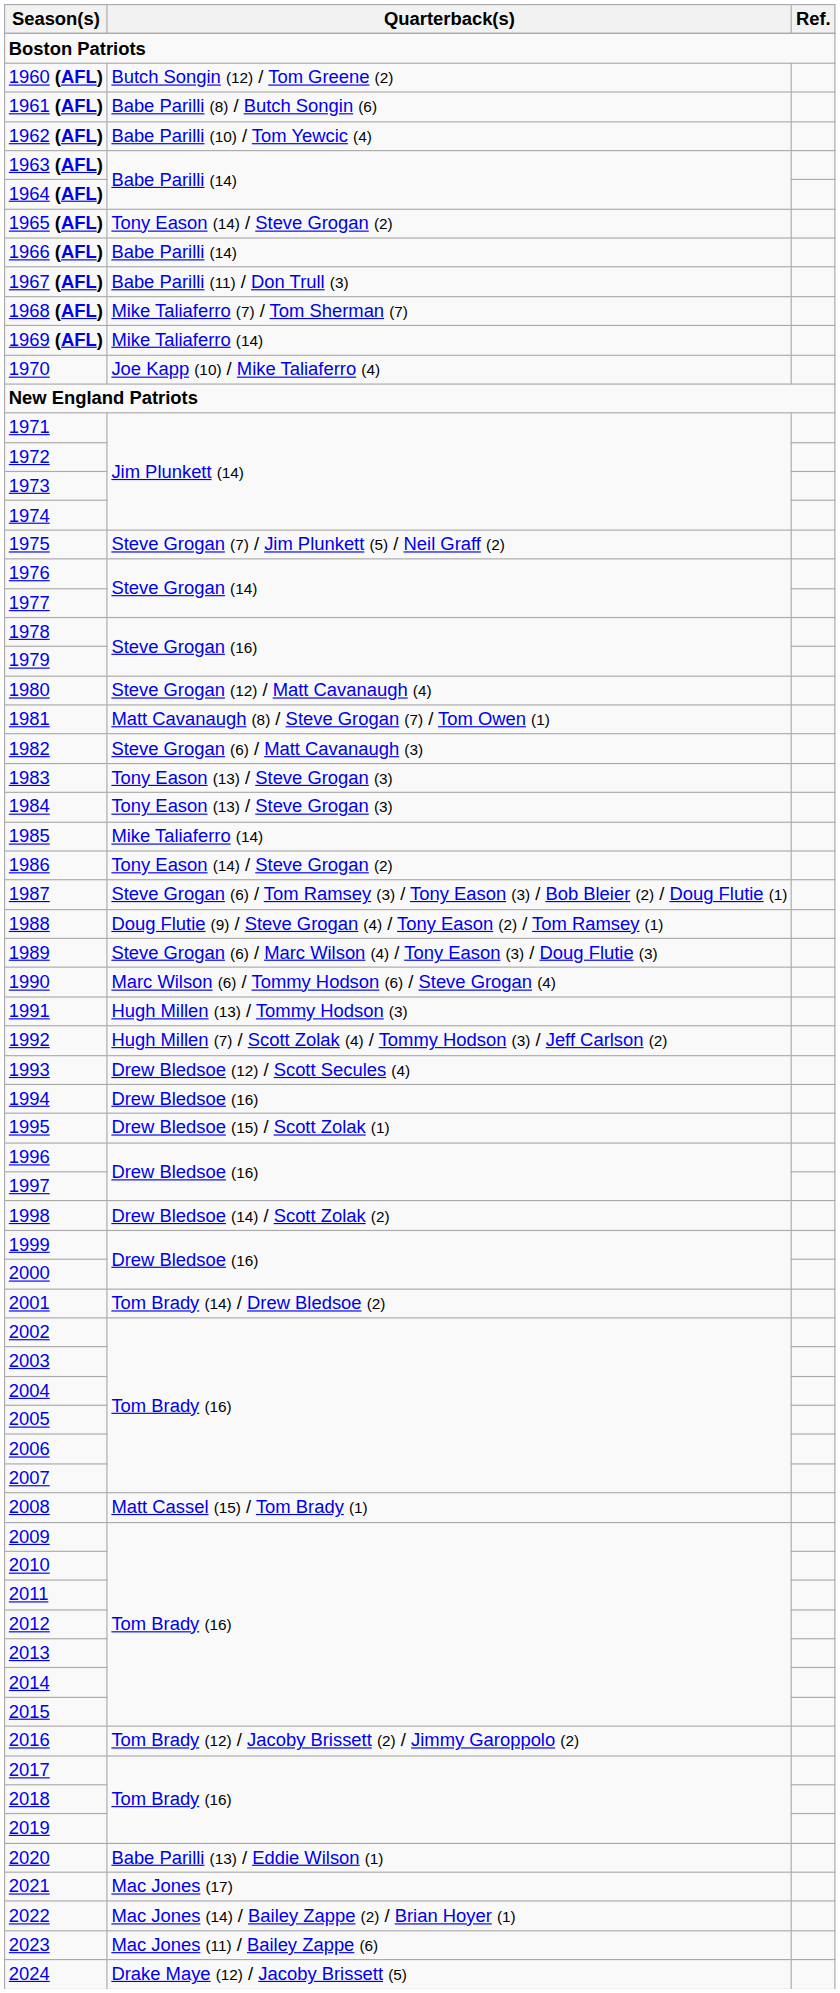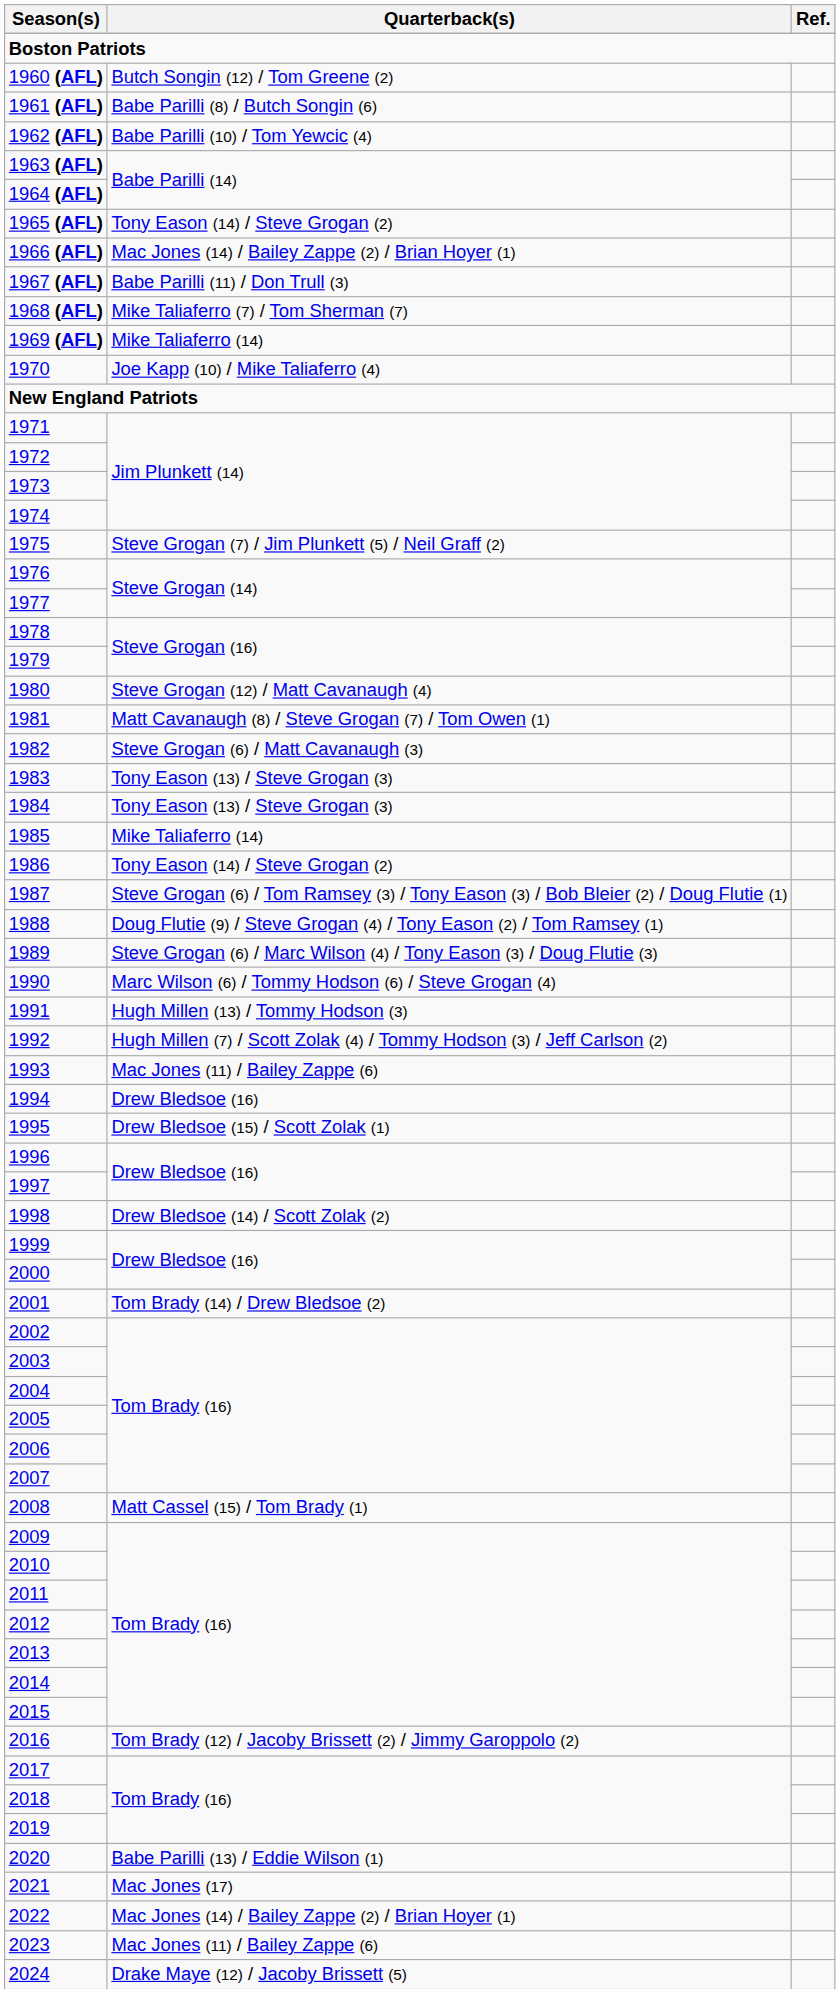(174, 252) Babe Parilli (14) -> (314, 252) Mac Jones (14) / Bailey Zappe (2) / Brian Hoyer (1)
(261, 1069) Drew Bledsoe (12) / Scott Secules (4) -> (245, 1069) Mac Jones (11) / Bailey Zappe (6)
